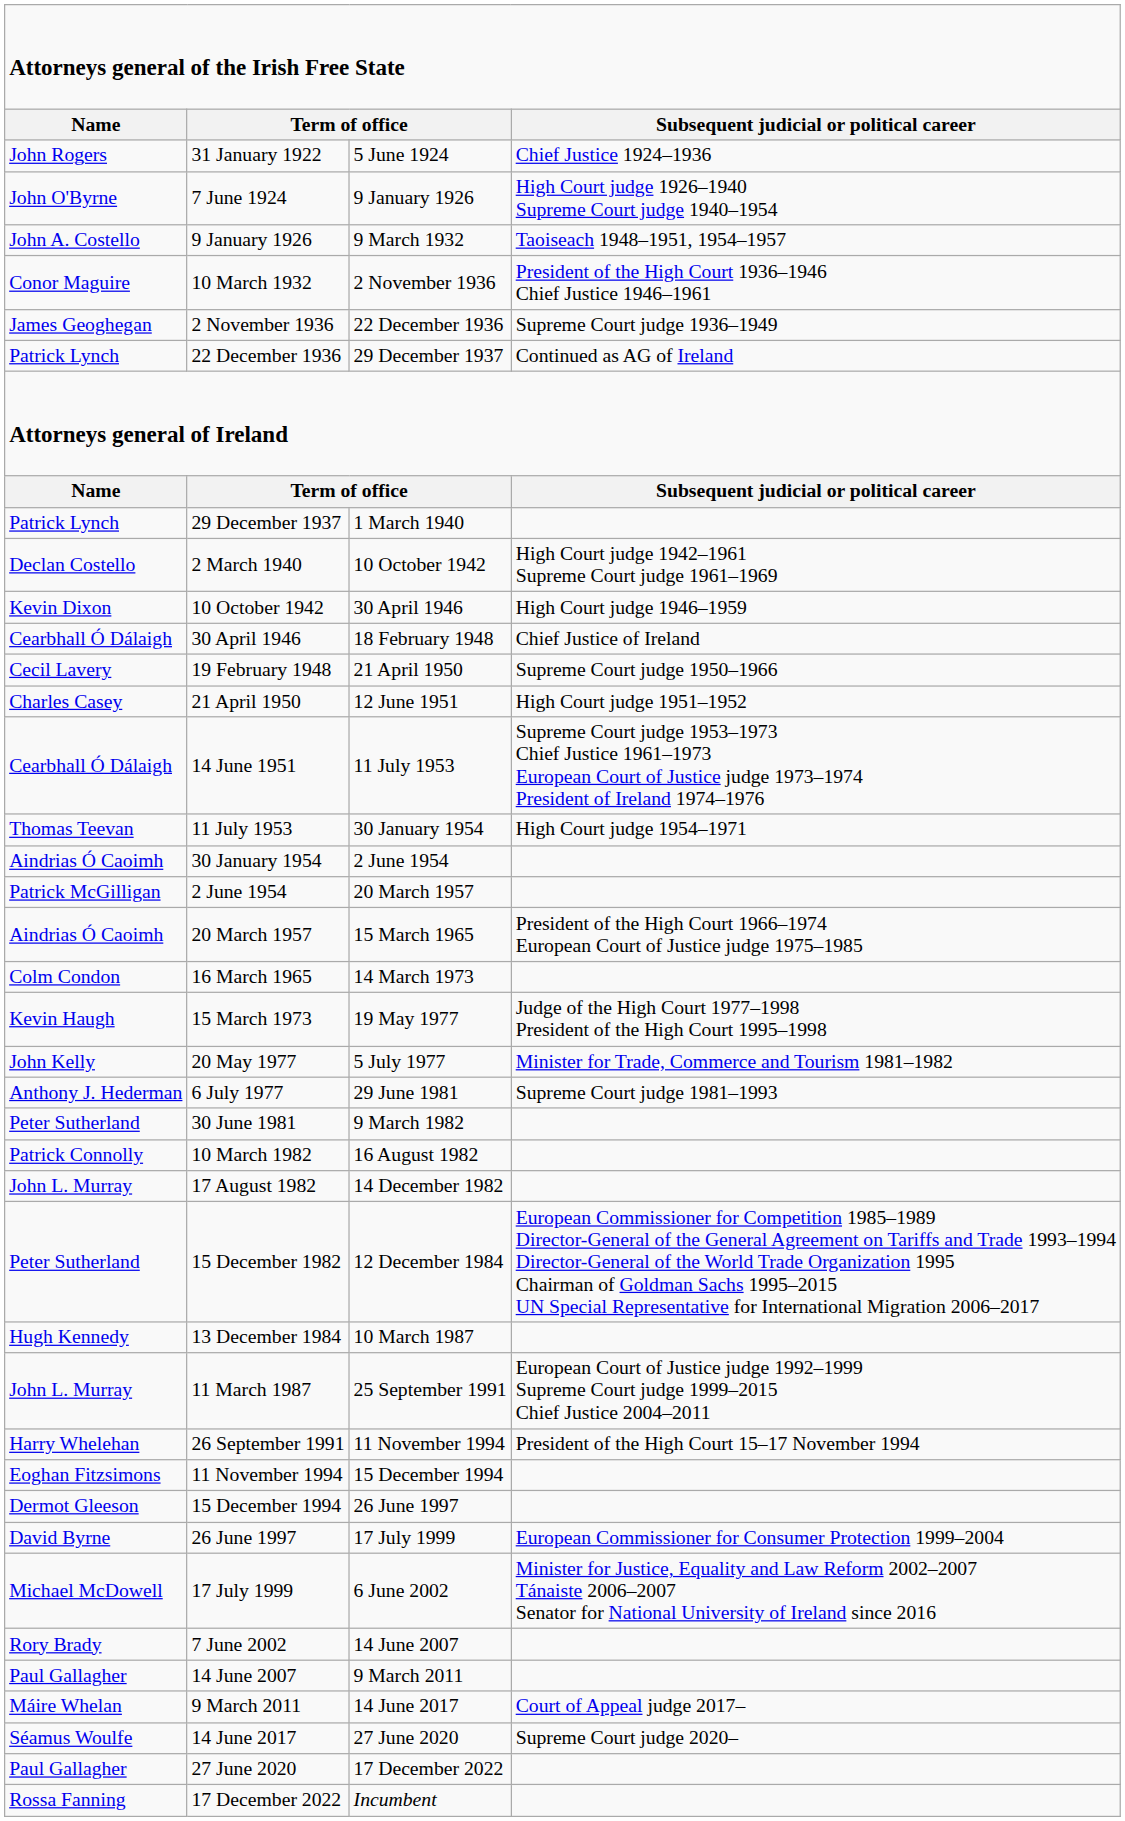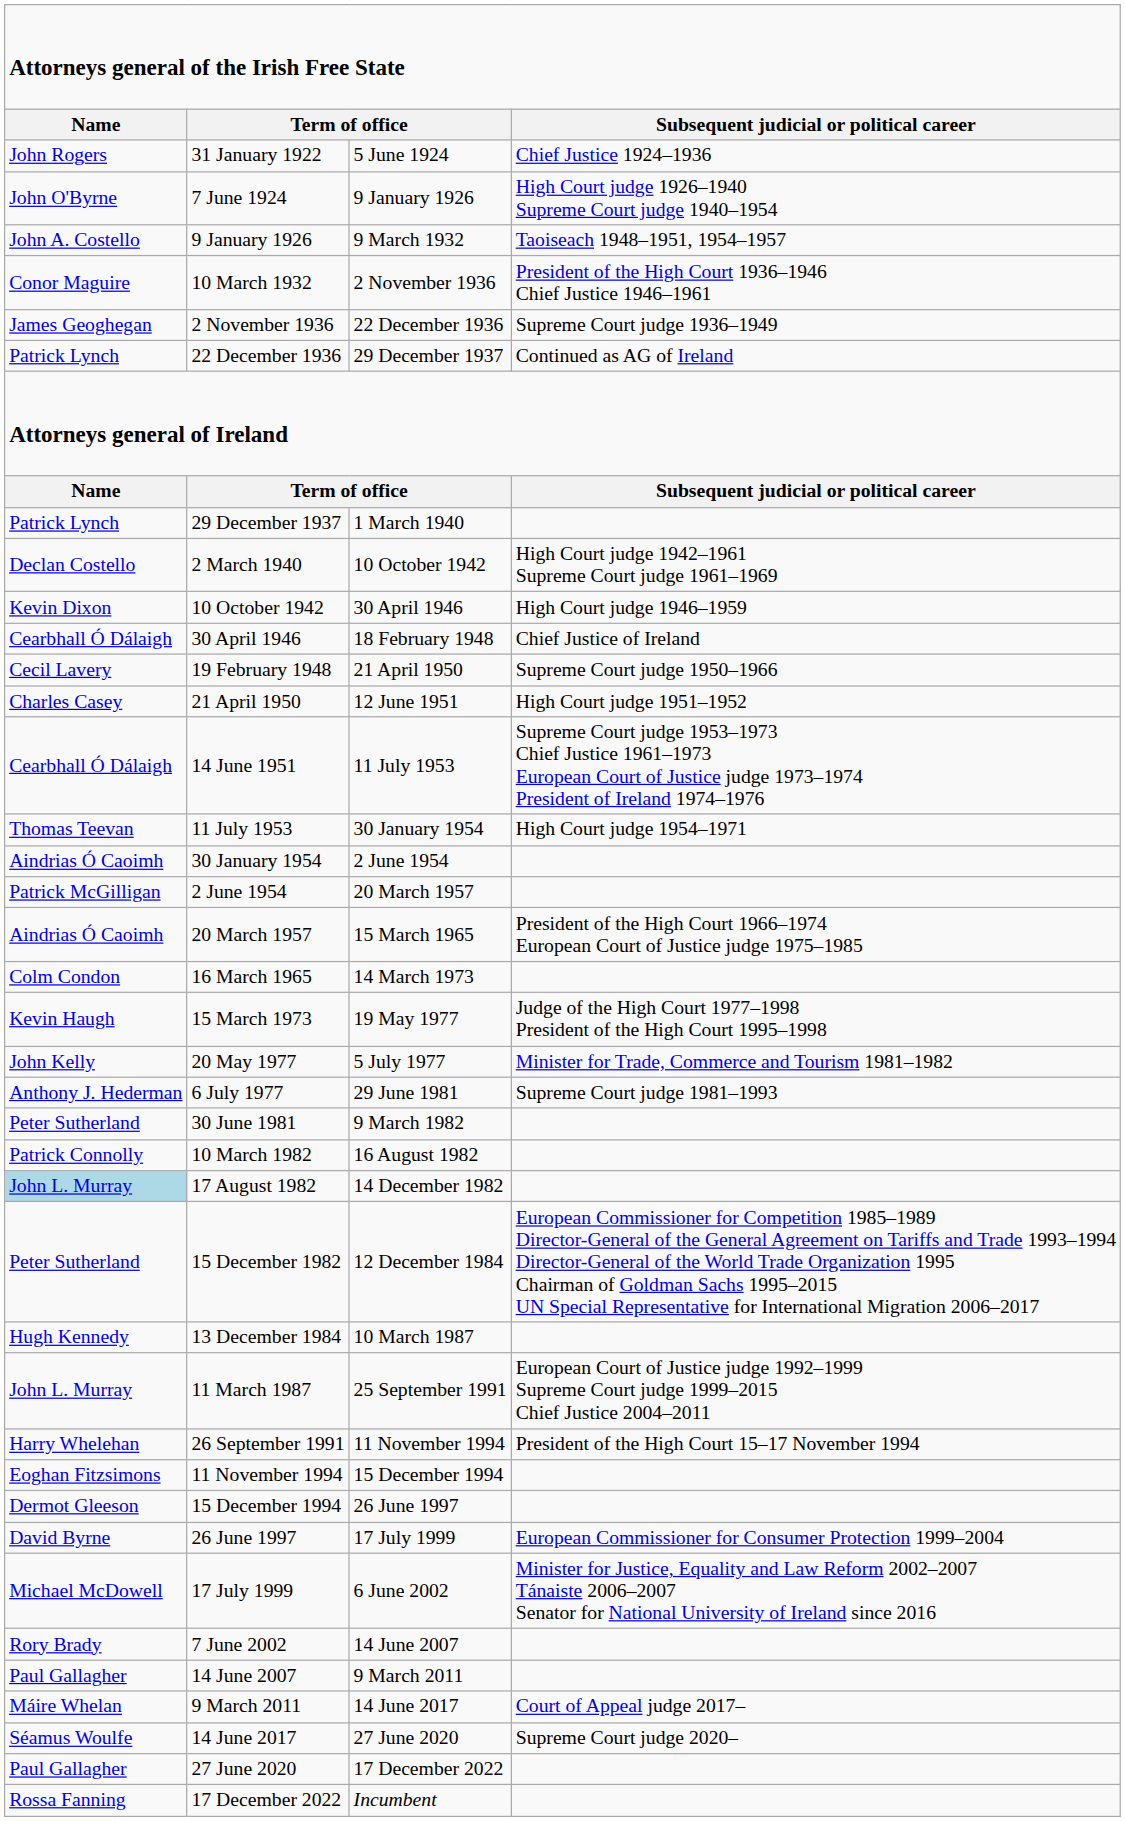(71, 1186) no background -> (71, 1186) lightblue background
